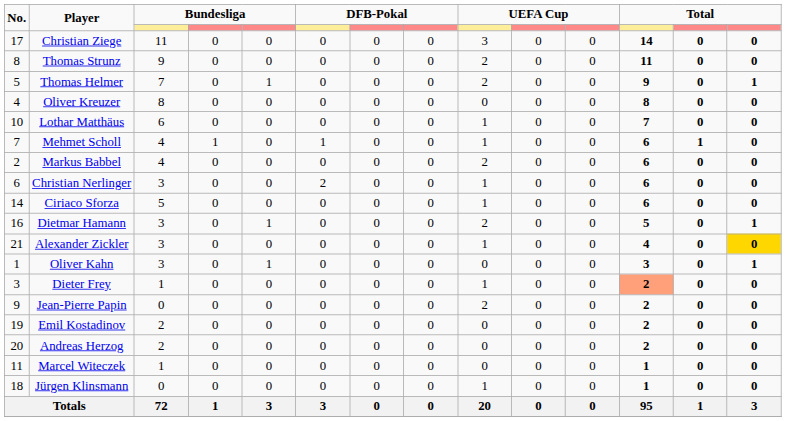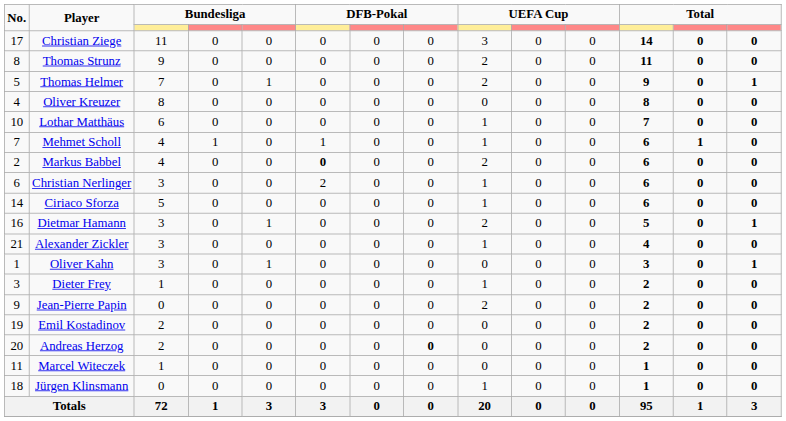(323, 162) normal -> (323, 162) bold
(754, 243) gold background -> (754, 243) no background
(646, 284) lightsalmon background -> (646, 284) no background
(431, 345) normal -> (431, 345) bold
